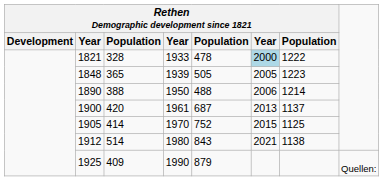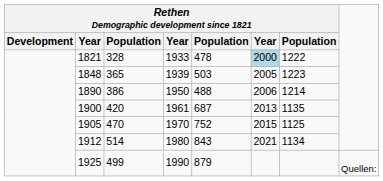(203, 74) 505 -> (203, 74) 503
(115, 91) 388 -> (115, 91) 386
(293, 108) 1137 -> (293, 108) 1135
(115, 125) 414 -> (115, 125) 470
(293, 141) 1138 -> (293, 141) 1134
(115, 163) 409 -> (115, 163) 499
